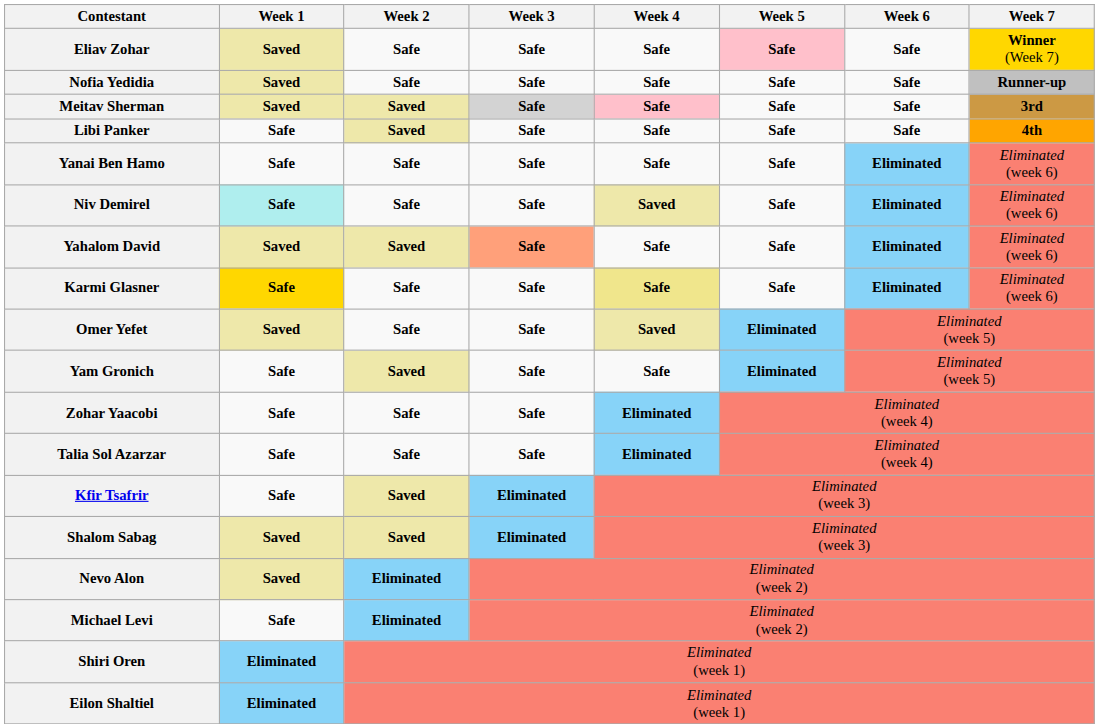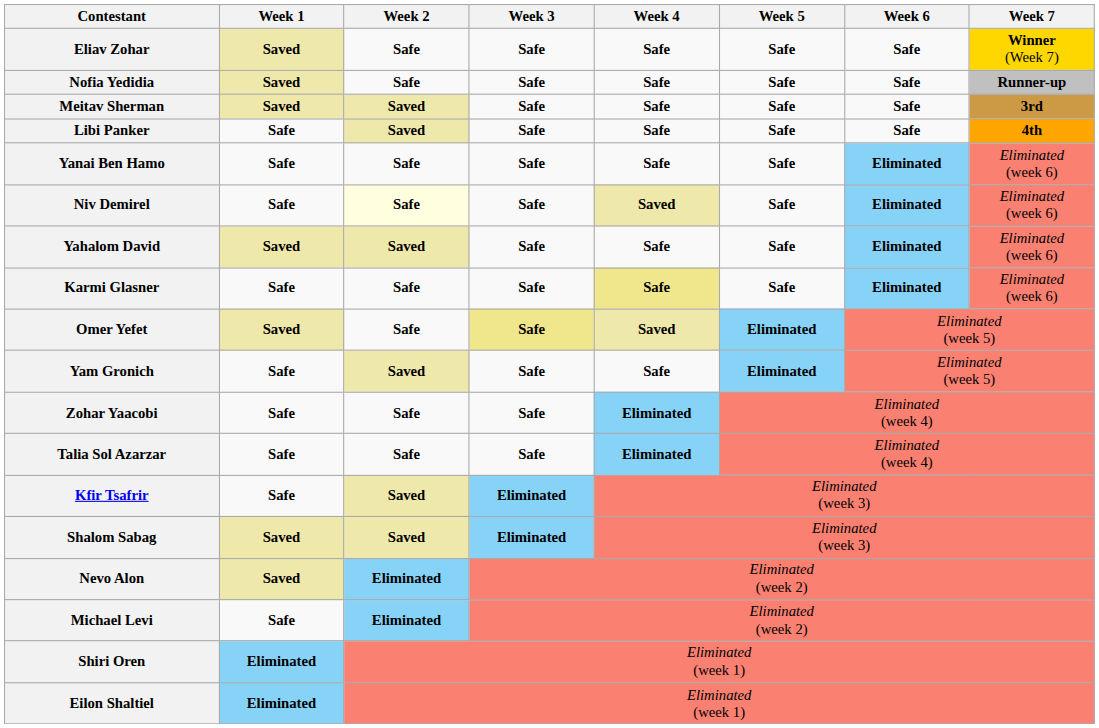(782, 49) pink background -> (782, 49) no background
(532, 106) lightgrey background -> (532, 106) no background
(657, 106) pink background -> (657, 106) no background
(281, 204) paleturquoise background -> (281, 204) no background
(407, 204) no background -> (407, 204) lightyellow background
(532, 246) lightsalmon background -> (532, 246) no background
(281, 287) gold background -> (281, 287) no background
(532, 329) no background -> (532, 329) khaki background
